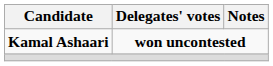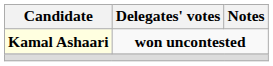(58, 41) no background -> (58, 41) lightyellow background
